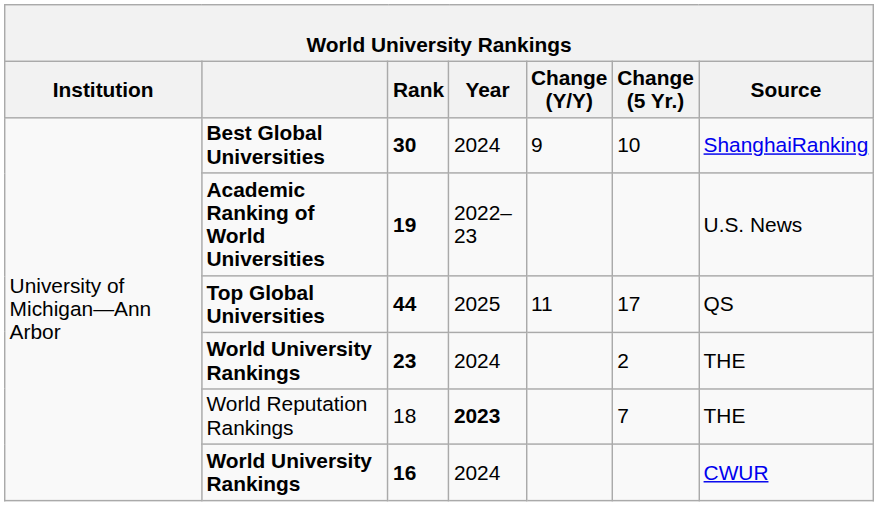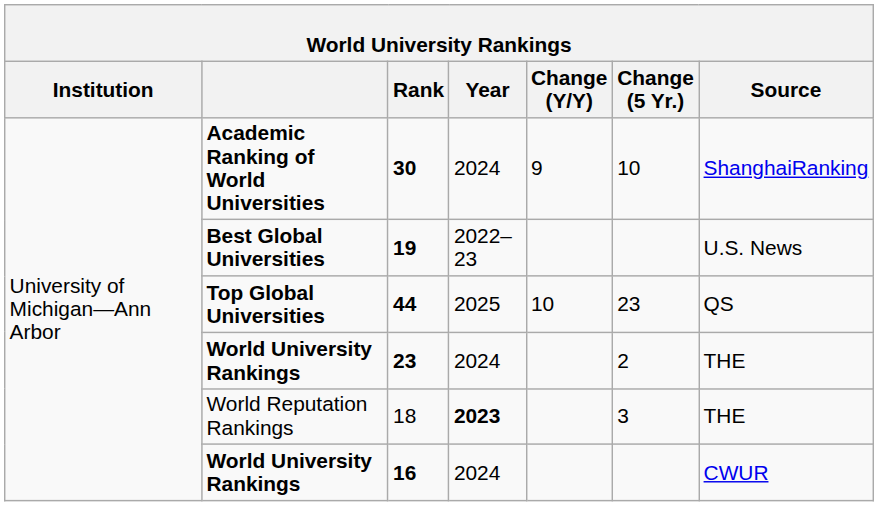(266, 146) Best Global Universities -> (266, 169) Academic Ranking of World Universities
(266, 225) Academic Ranking of World Universities -> (266, 248) Best Global Universities
(542, 304) 11 -> (543, 304) 10
(629, 304) 17 -> (629, 304) 23
(623, 417) 7 -> (623, 417) 3
